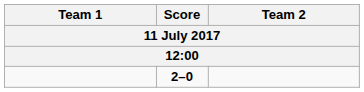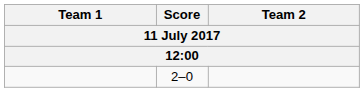(182, 77) bold -> (182, 77) normal
